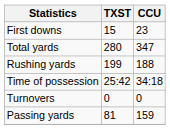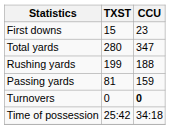rows swapped: (40, 115) <-> (53, 81)
(139, 98) normal -> (139, 98) bold
